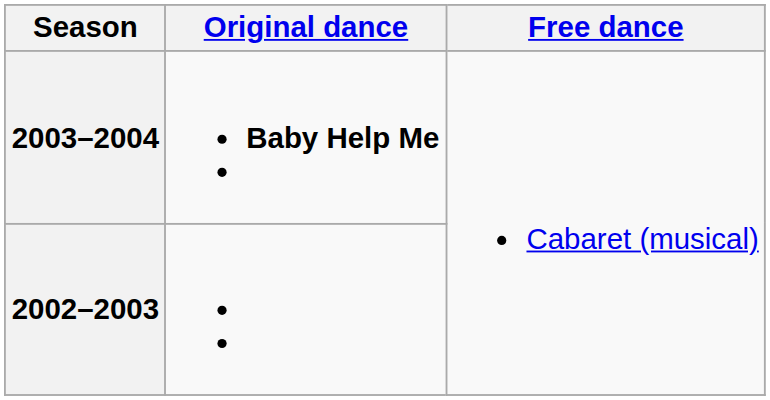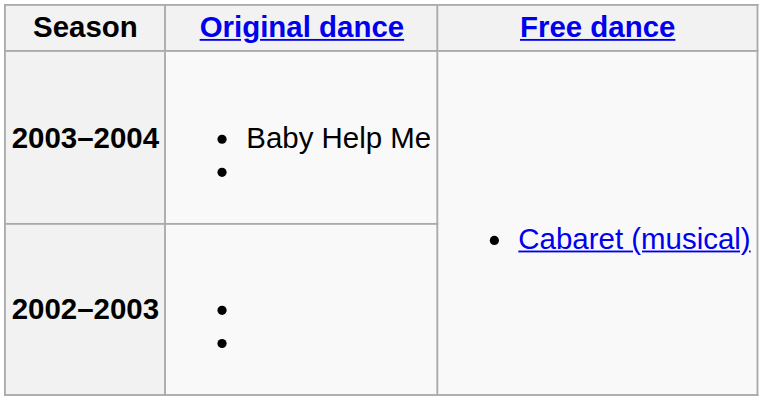(306, 154) bold -> (302, 154) normal
